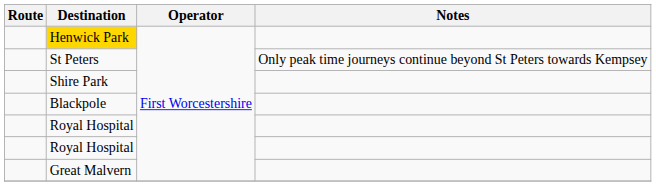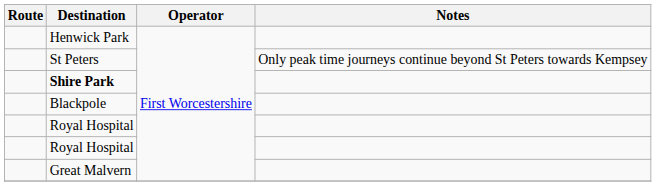(89, 37) gold background -> (89, 37) no background
(79, 81) normal -> (82, 81) bold
